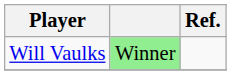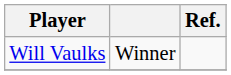(145, 53) lightgreen background -> (145, 53) no background
